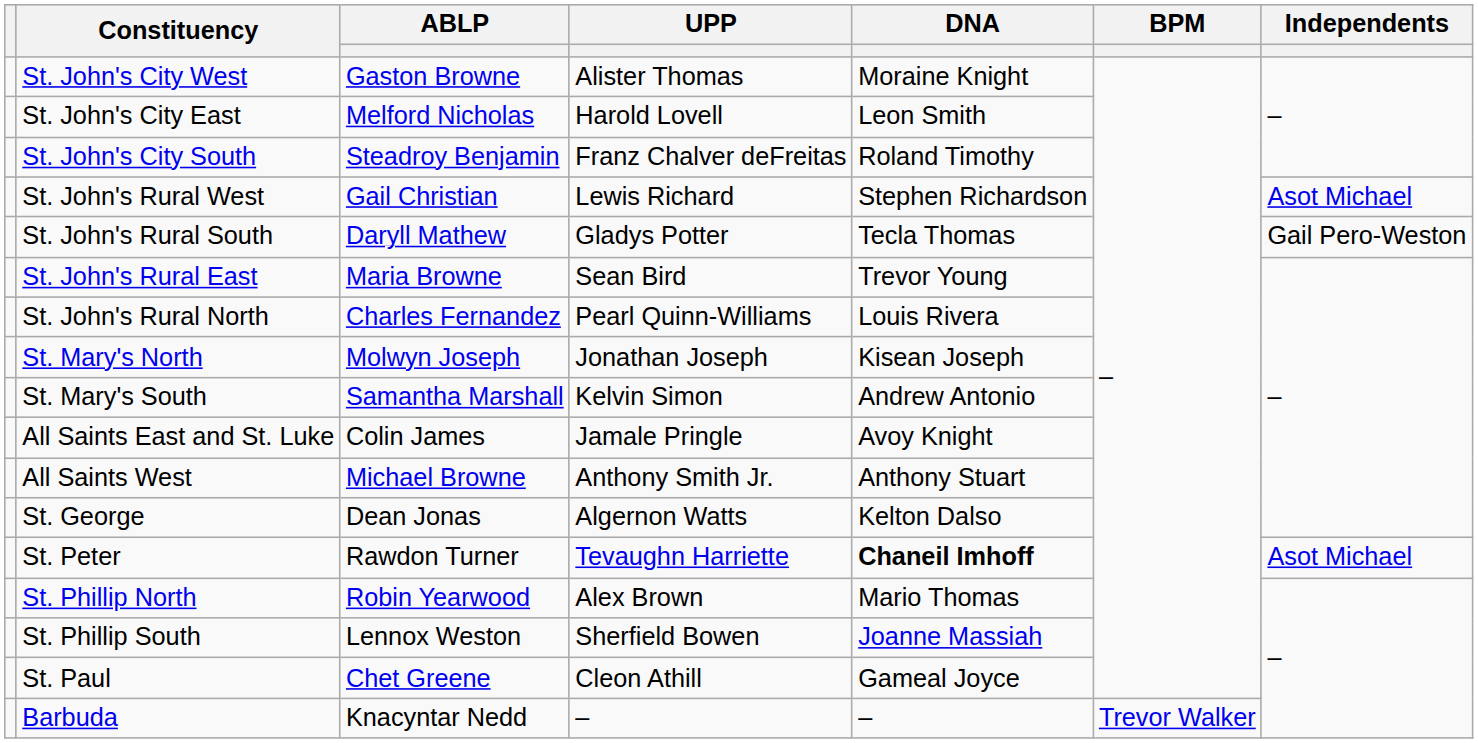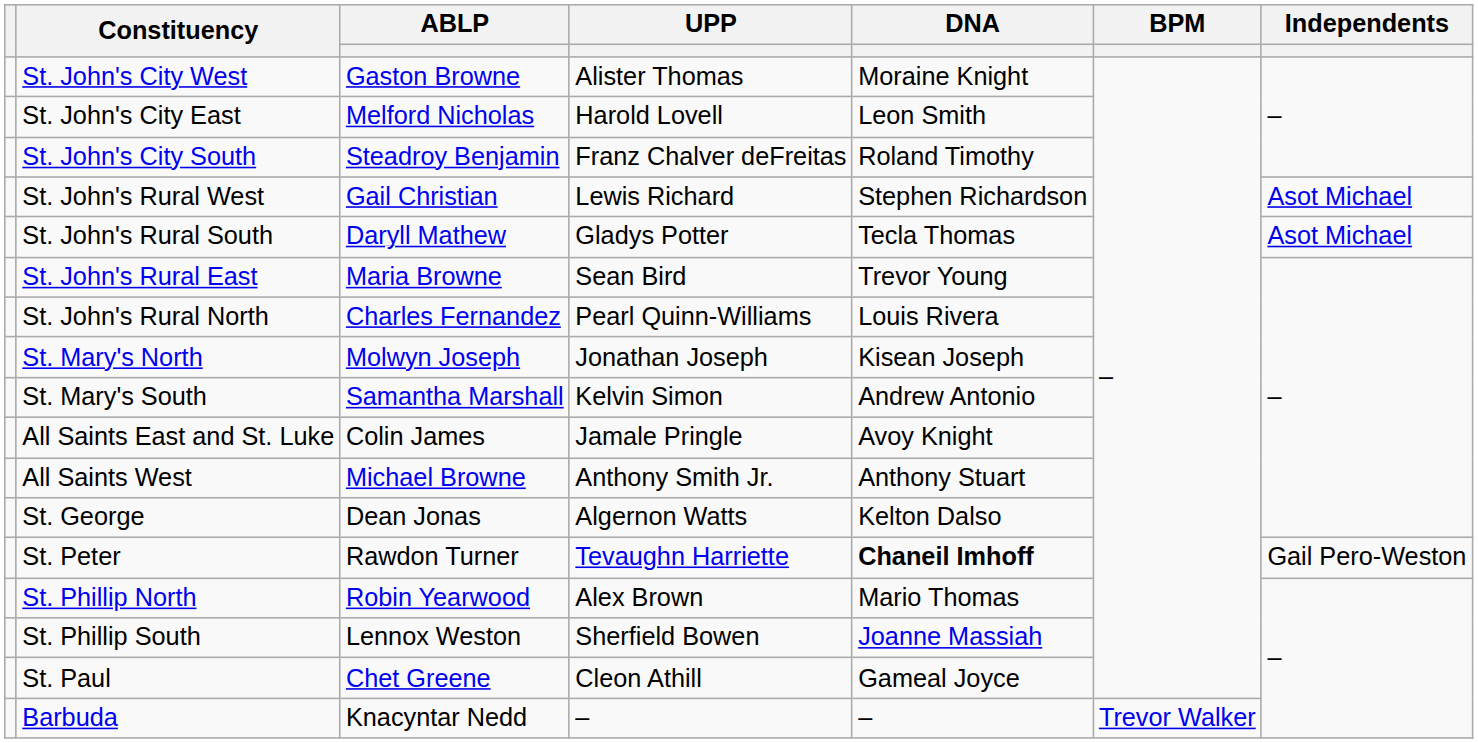(1367, 236) Gail Pero-Weston -> (1340, 236) Asot Michael
(1340, 557) Asot Michael -> (1367, 557) Gail Pero-Weston
